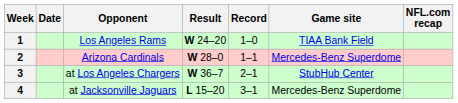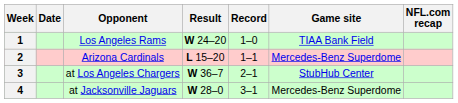(205, 57) W 28–0 -> (205, 57) L 15–20
(205, 90) L 15–20 -> (205, 90) W 28–0
